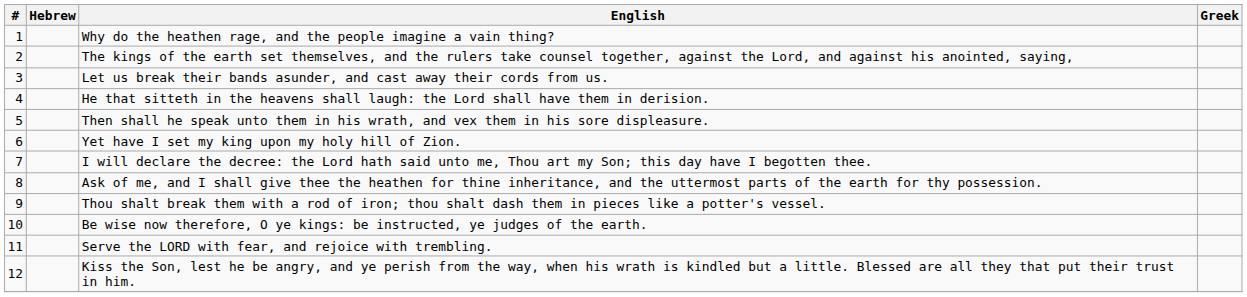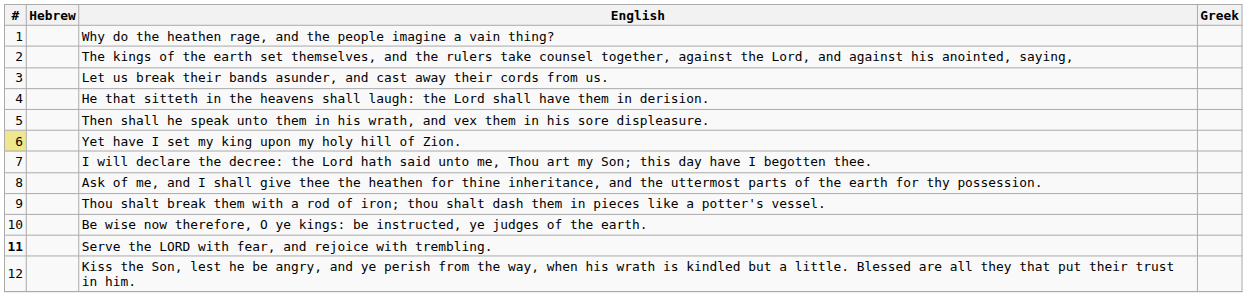(19, 141) no background -> (19, 141) khaki background
(15, 246) normal -> (15, 246) bold
